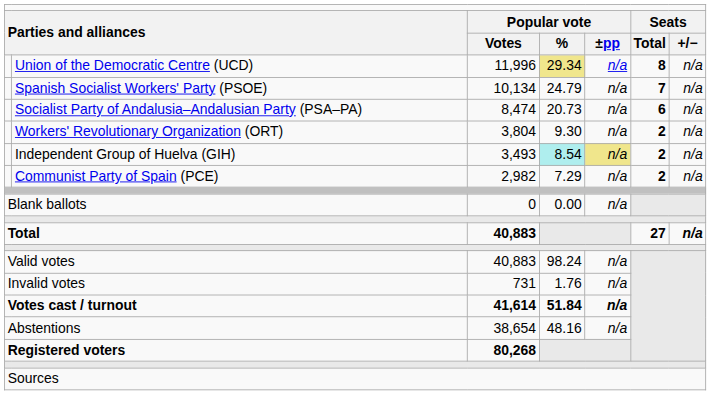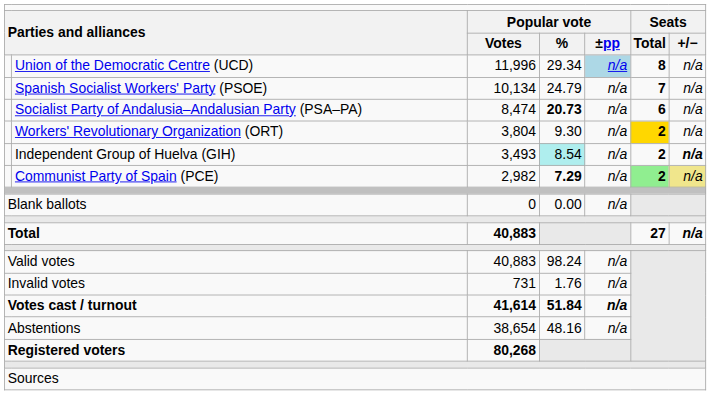(564, 66) khaki background -> (564, 66) no background
(618, 66) no background -> (618, 66) lightblue background
(564, 110) normal -> (564, 110) bold
(662, 132) no background -> (662, 132) gold background
(618, 154) khaki background -> (618, 154) no background
(693, 154) normal -> (693, 154) bold
(568, 176) normal -> (568, 176) bold
(662, 176) no background -> (662, 176) lightgreen background
(693, 176) no background -> (693, 176) khaki background
